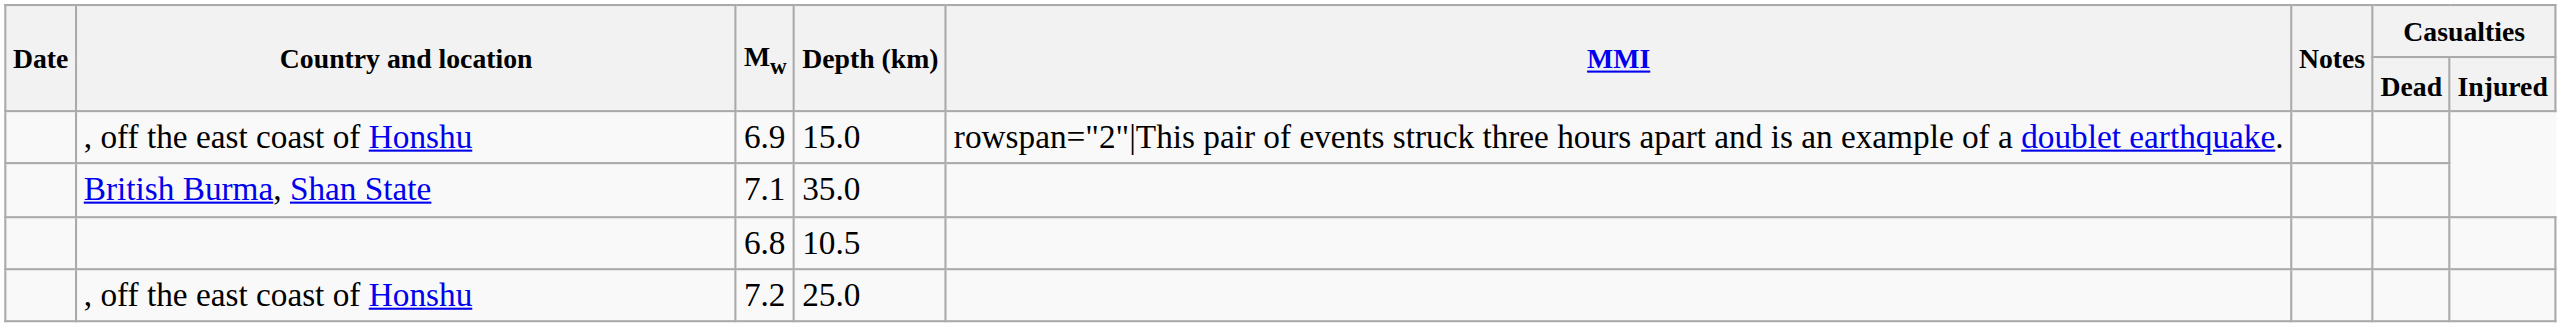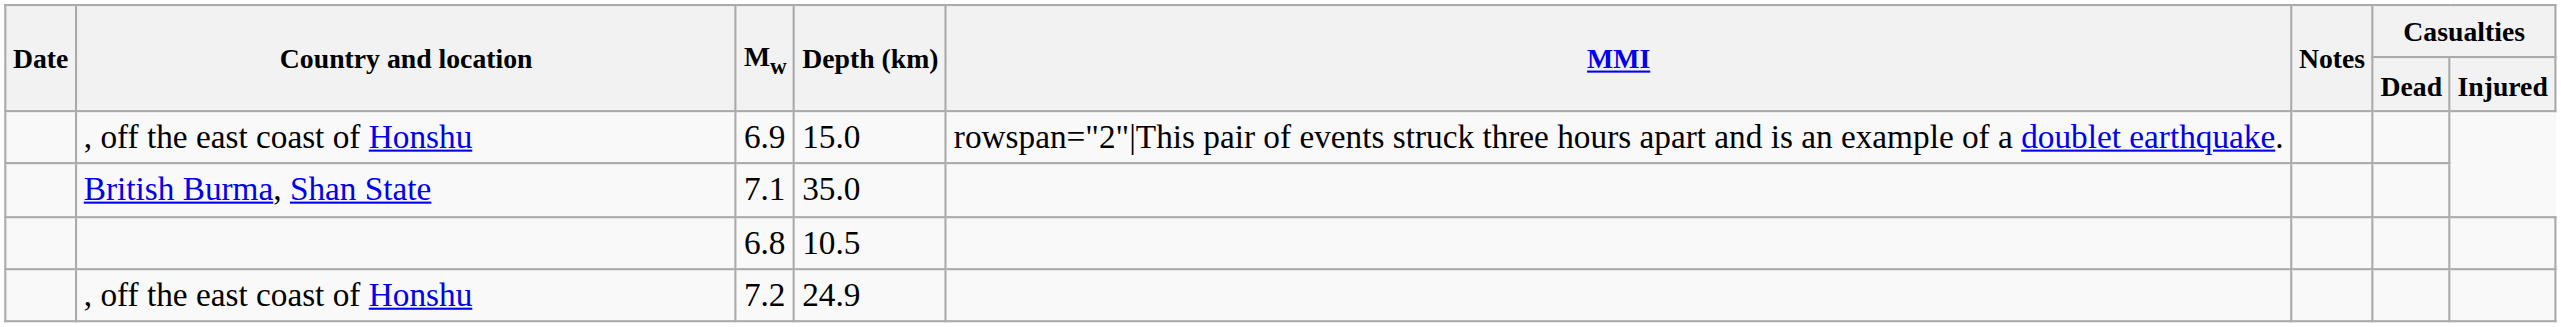(831, 294) 25.0 -> (831, 294) 24.9
